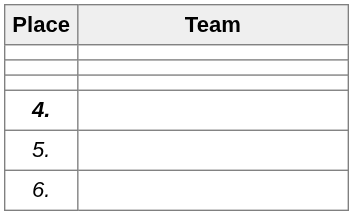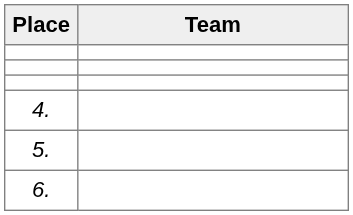(41, 110) bold -> (41, 110) normal
